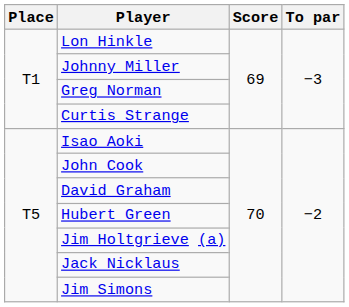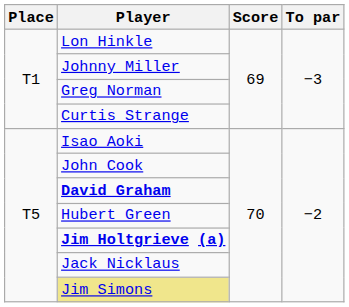(116, 191) normal -> (116, 191) bold
(143, 240) normal -> (143, 240) bold
(107, 290) no background -> (107, 290) khaki background
